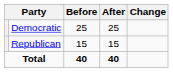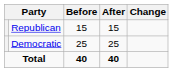rows swapped: (36, 28) <-> (36, 43)
